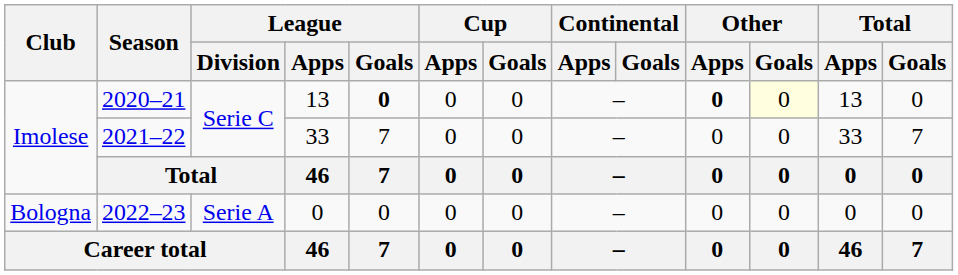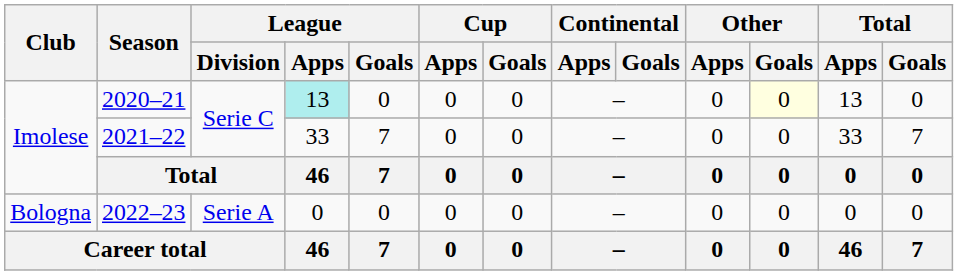(317, 99) no background -> (317, 99) paleturquoise background
(384, 99) bold -> (384, 99) normal
(717, 99) bold -> (717, 99) normal
